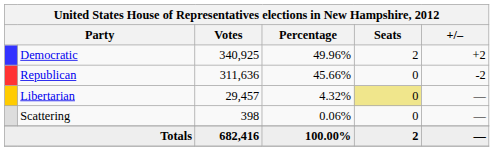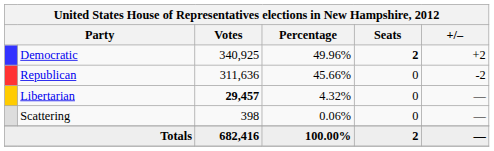(415, 55) normal -> (415, 55) bold
(242, 96) normal -> (242, 96) bold
(415, 96) khaki background -> (415, 96) no background
